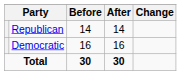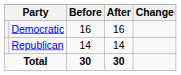rows swapped: (38, 45) <-> (38, 29)
